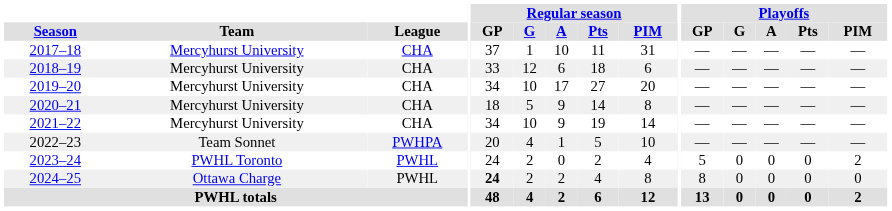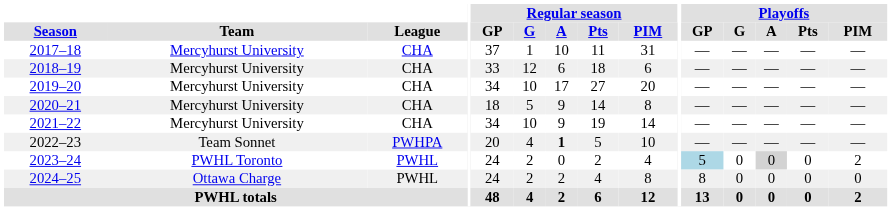(561, 142) normal -> (561, 142) bold
(702, 160) no background -> (702, 160) lightblue background
(771, 160) no background -> (771, 160) lightgrey background
(492, 178) bold -> (492, 178) normal
